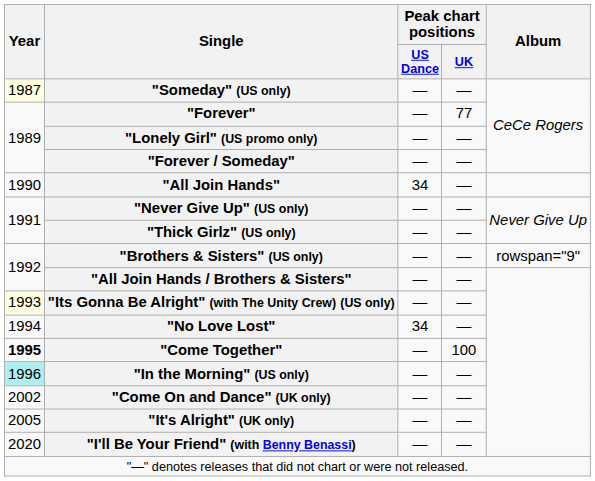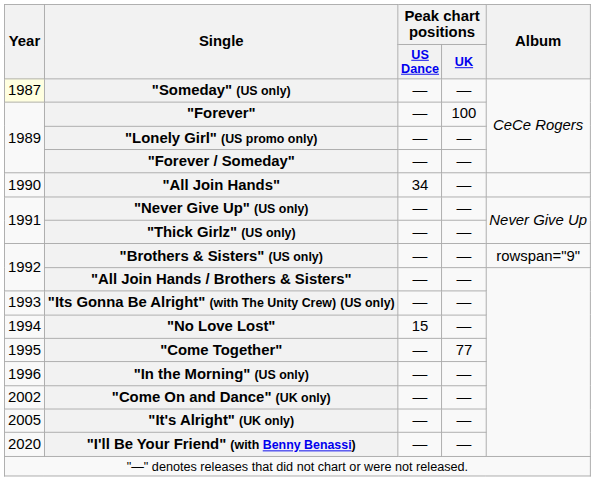(464, 114) 77 -> (464, 114) 100
(24, 302) lightyellow background -> (24, 302) no background
(420, 326) 34 -> (420, 326) 15
(24, 350) bold -> (24, 350) normal
(464, 350) 100 -> (464, 350) 77
(24, 373) paleturquoise background -> (24, 373) no background
